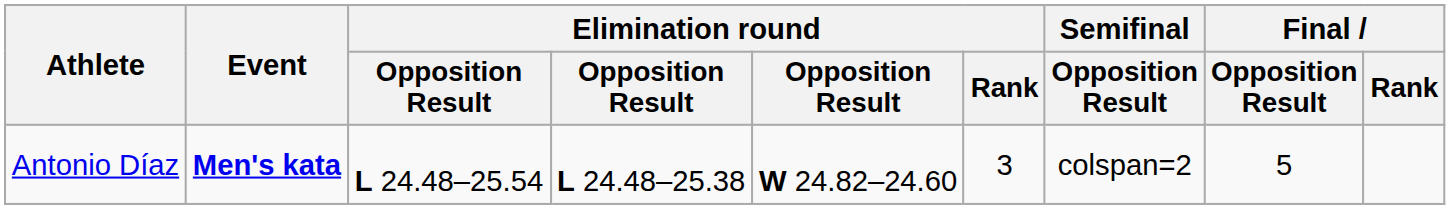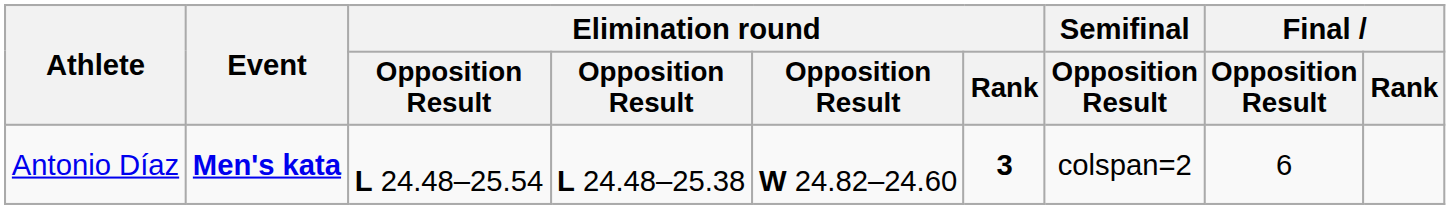(1005, 165) normal -> (1005, 165) bold
(1284, 165) 5 -> (1284, 165) 6
